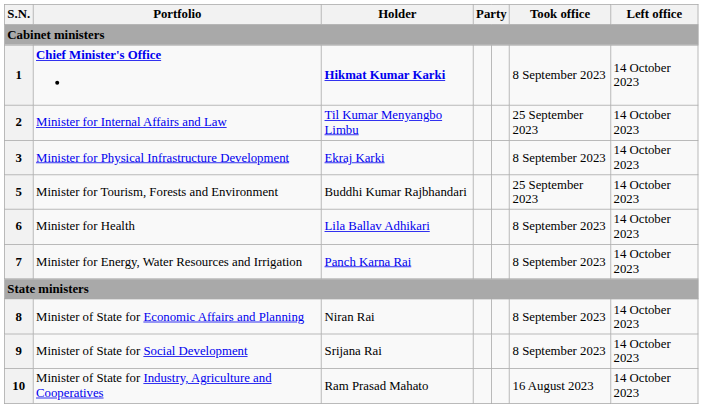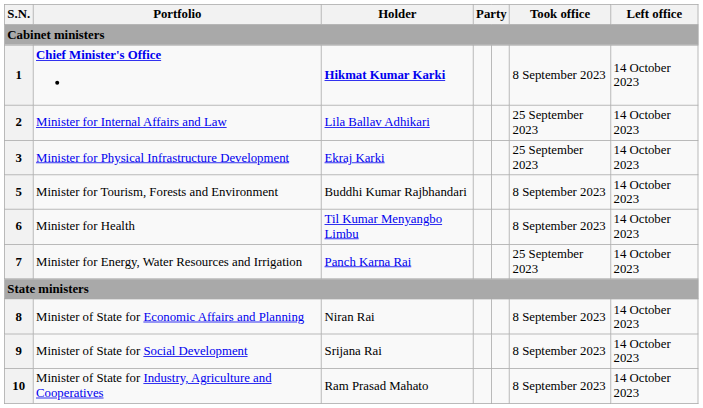(383, 122) Til Kumar Menyangbo Limbu -> (377, 122) Lila Ballav Adhikari
(559, 157) 8 September 2023 -> (548, 157) 25 September 2023
(548, 192) 25 September 2023 -> (559, 192) 8 September 2023
(377, 226) Lila Ballav Adhikari -> (383, 226) Til Kumar Menyangbo Limbu
(559, 261) 8 September 2023 -> (548, 261) 25 September 2023
(553, 385) 16 August 2023 -> (559, 385) 8 September 2023
